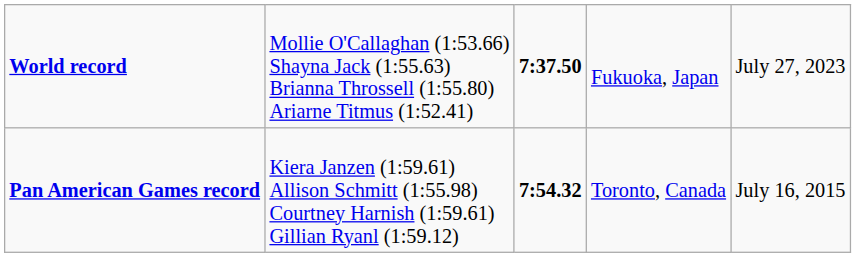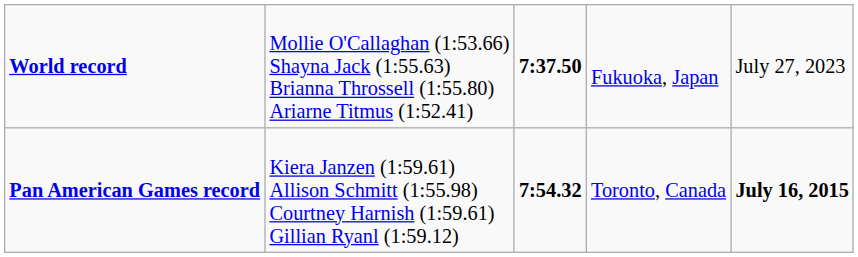(790, 189) normal -> (792, 189) bold
